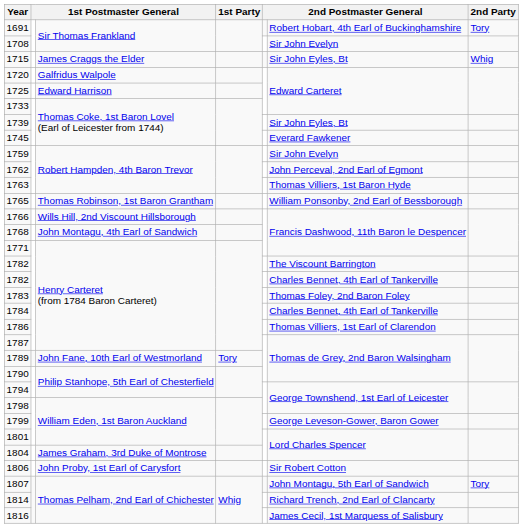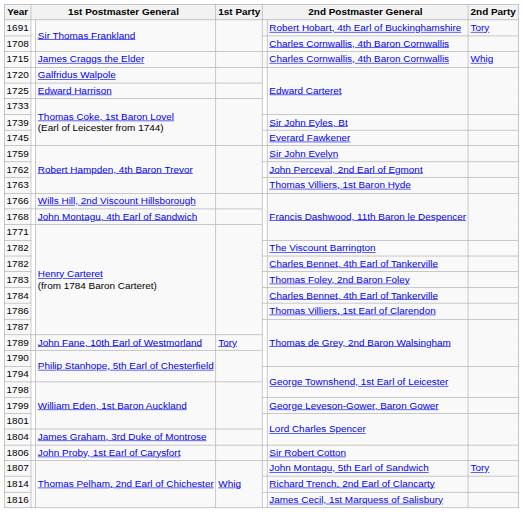(304, 43) Sir John Evelyn -> (359, 43) Charles Cornwallis, 4th Baron Cornwallis
(308, 59) Sir John Eyles, Bt -> (359, 59) Charles Cornwallis, 4th Baron Cornwallis
- row: (18, 201)
